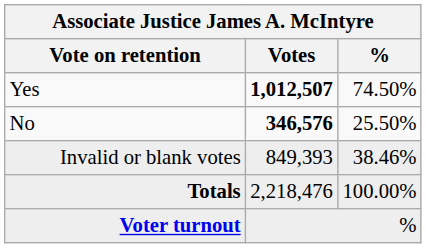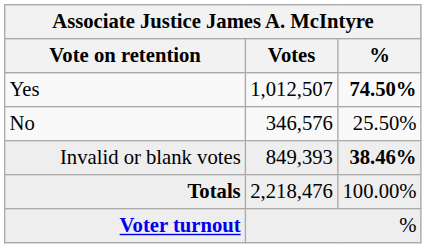(292, 89) bold -> (292, 89) normal
(385, 89) normal -> (383, 89) bold
(299, 123) bold -> (299, 123) normal
(385, 158) normal -> (383, 158) bold
